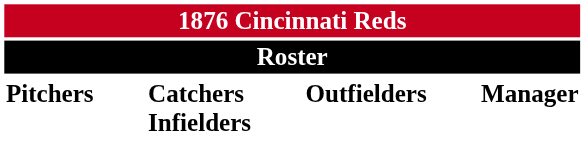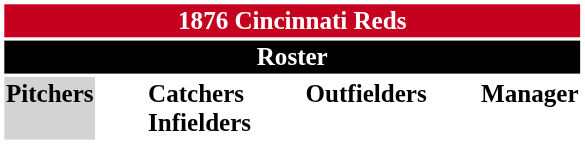(50, 93) no background -> (50, 93) lightgrey background
